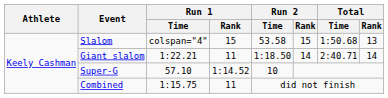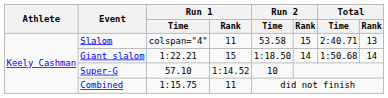(231, 40) 15 -> (231, 40) 11
(339, 40) 1:50.68 -> (339, 40) 2:40.71
(231, 55) 11 -> (231, 55) 15
(339, 55) 2:40.71 -> (339, 55) 1:50.68
